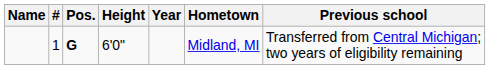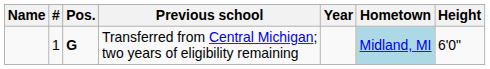columns swapped: (124, 15) <-> (374, 15)
(223, 45) no background -> (396, 45) lightblue background
